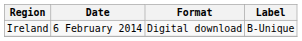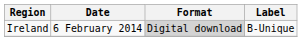(195, 29) no background -> (195, 29) lightgrey background
